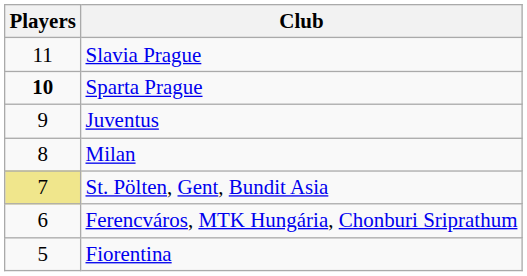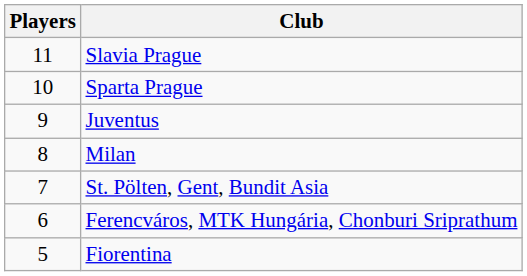(43, 87) bold -> (43, 87) normal
(43, 187) khaki background -> (43, 187) no background
